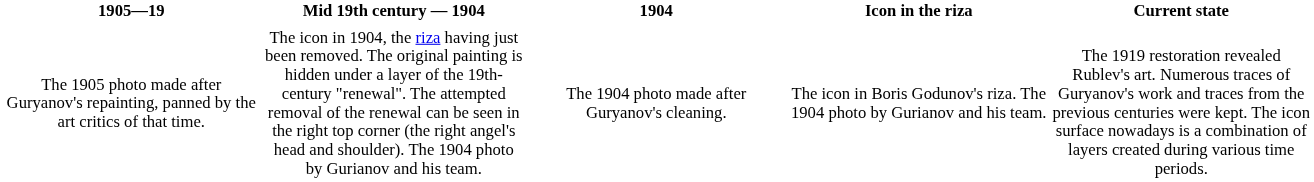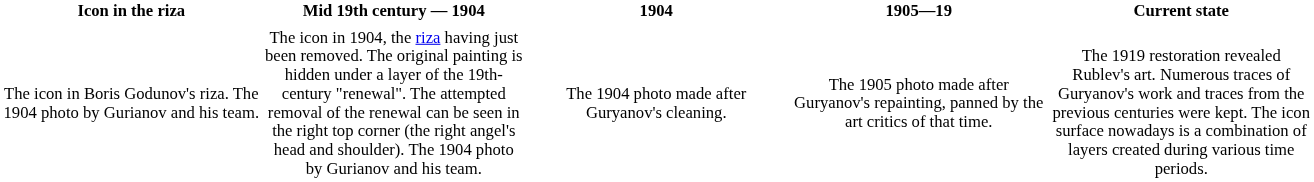columns swapped: (919, 10) <-> (131, 10)
